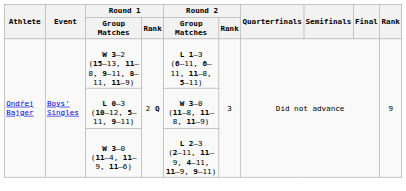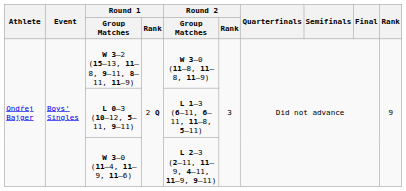(191, 68) L 1–3 (6–11, 6–11, 11–8, 5–11) -> (191, 68) W 3–0 (11–8, 11–8, 11–9)
(191, 112) W 3–0 (11–8, 11–8, 11–9) -> (191, 117) L 1–3 (6–11, 6–11, 11–8, 5–11)
